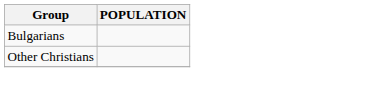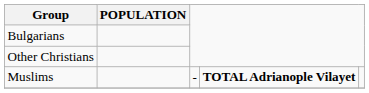+ row: (30, 77)
